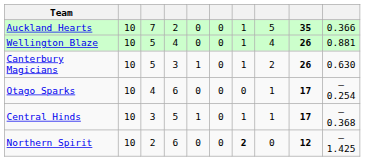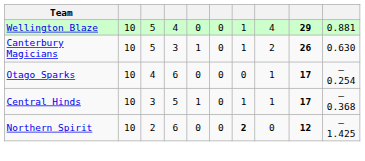- row: (49, 28)
(306, 43) 26 -> (306, 28) 29
